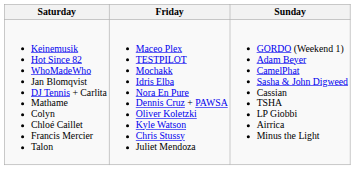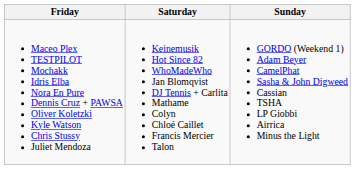columns swapped: (170, 12) <-> (57, 12)
